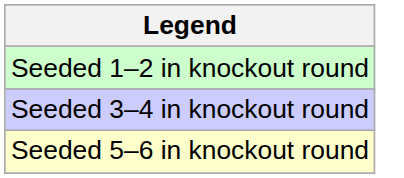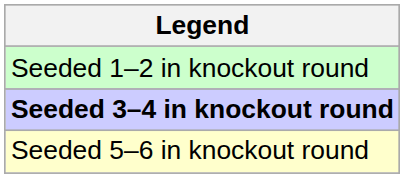(190, 109) normal -> (202, 109) bold
